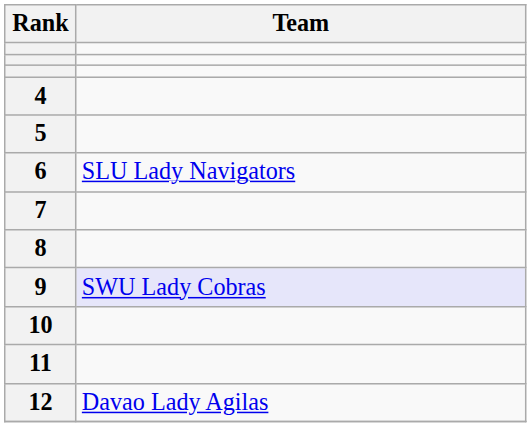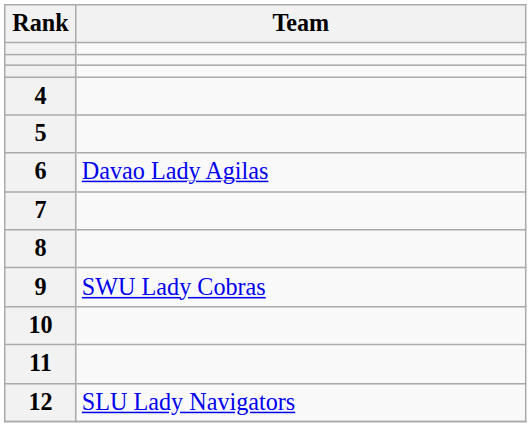(189, 172) SLU Lady Navigators -> (175, 172) Davao Lady Agilas
(174, 286) lavender background -> (174, 286) no background
(175, 401) Davao Lady Agilas -> (189, 401) SLU Lady Navigators
